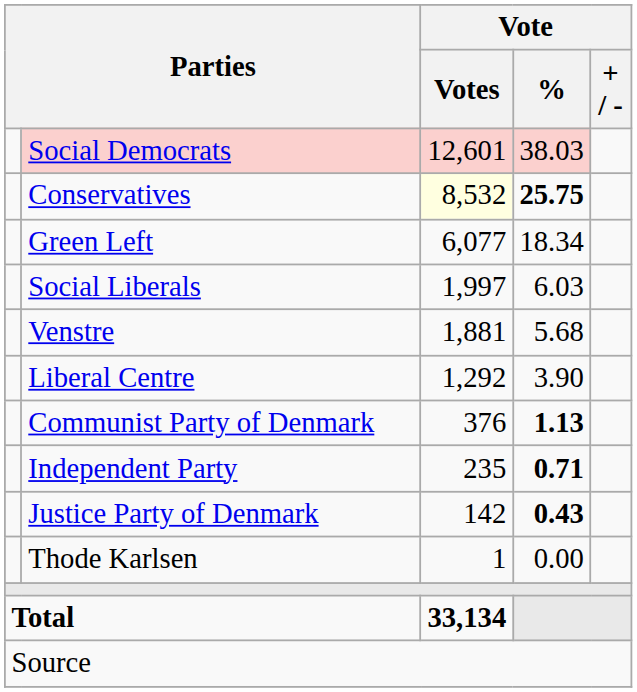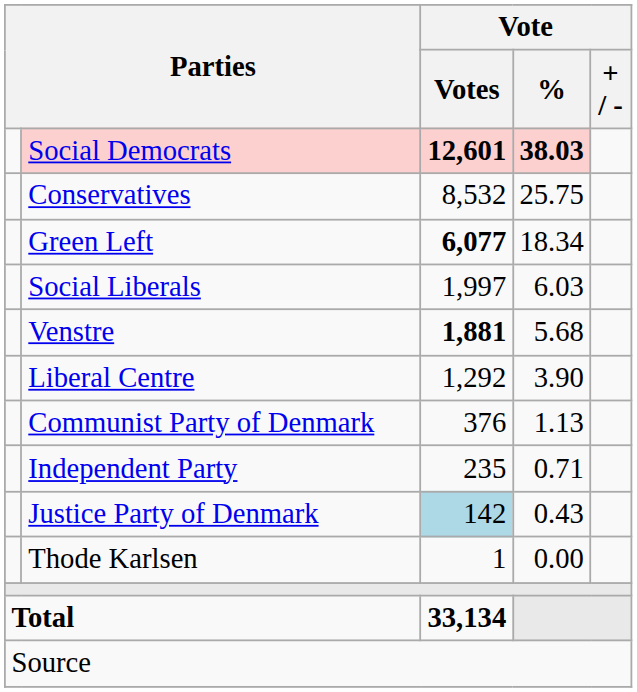(467, 150) normal -> (467, 150) bold
(552, 150) normal -> (552, 150) bold
(474, 195) lightyellow background -> (474, 195) no background
(552, 195) bold -> (552, 195) normal
(474, 241) normal -> (474, 241) bold
(474, 331) normal -> (474, 331) bold
(559, 422) bold -> (559, 422) normal
(559, 468) bold -> (559, 468) normal
(485, 513) no background -> (485, 513) lightblue background
(559, 513) bold -> (559, 513) normal
